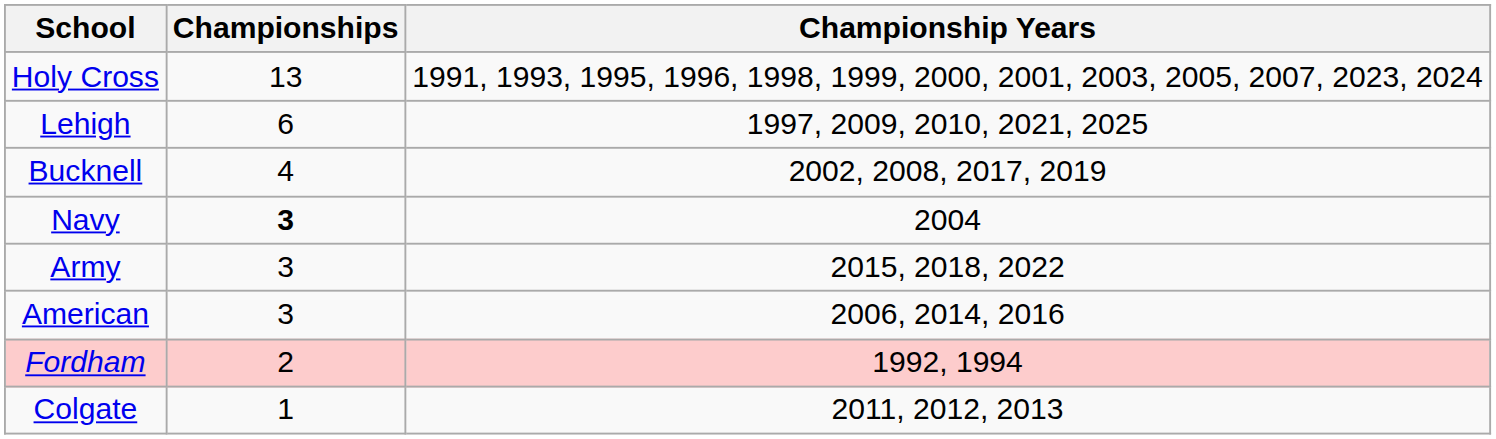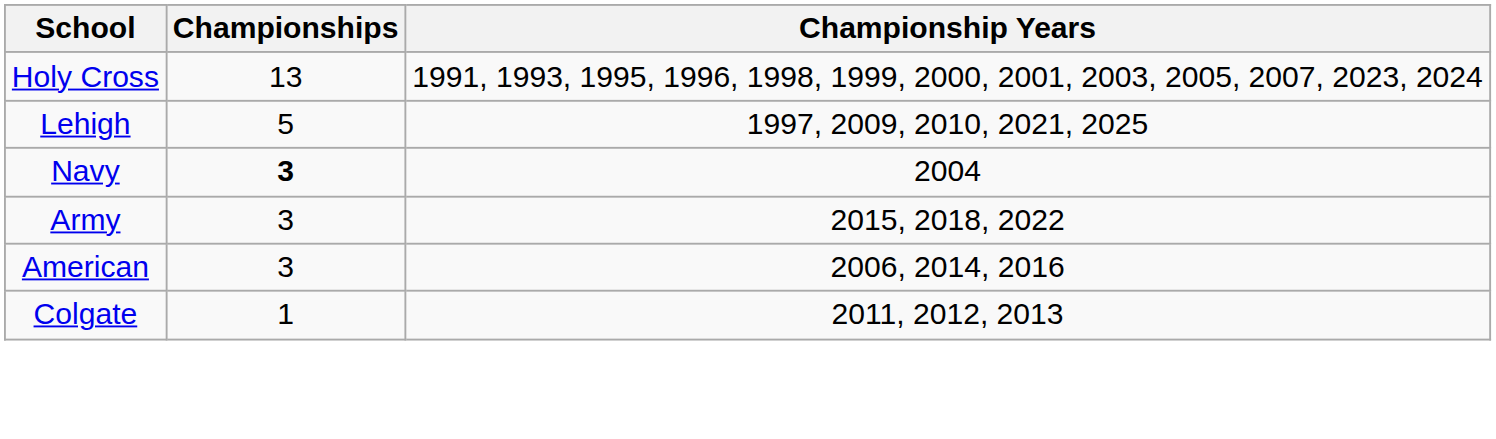(286, 123) 6 -> (286, 123) 5
- row: (85, 171)
- row: (85, 362)
